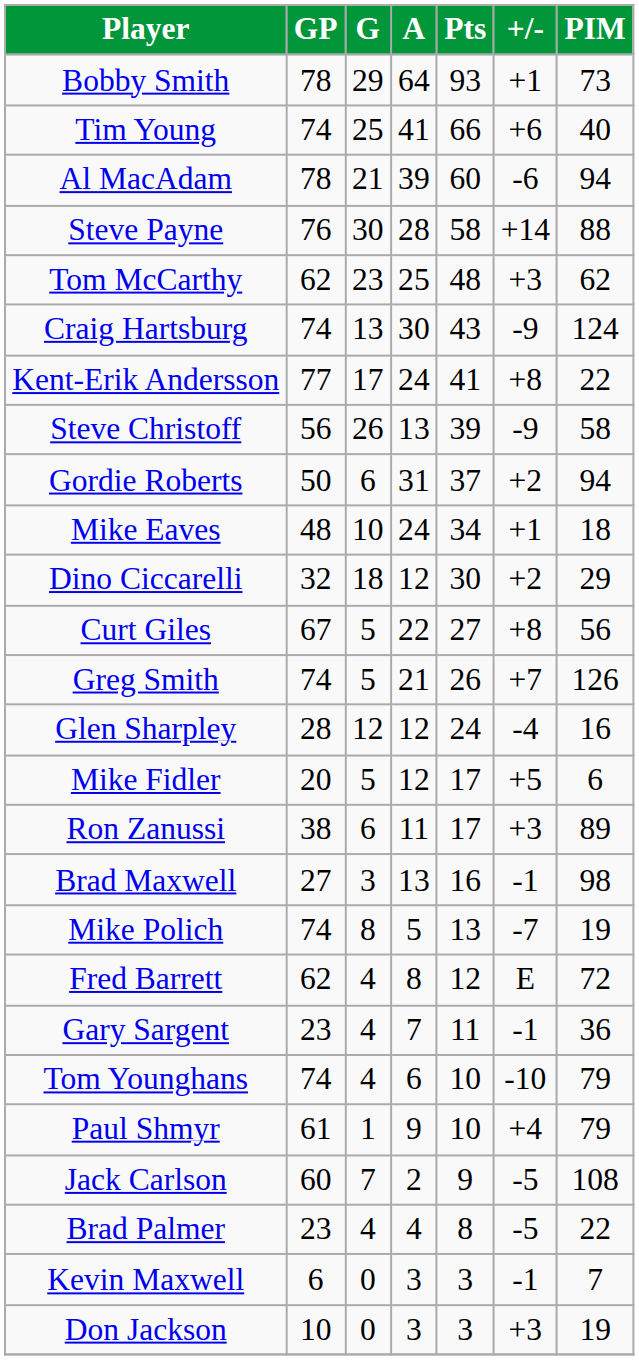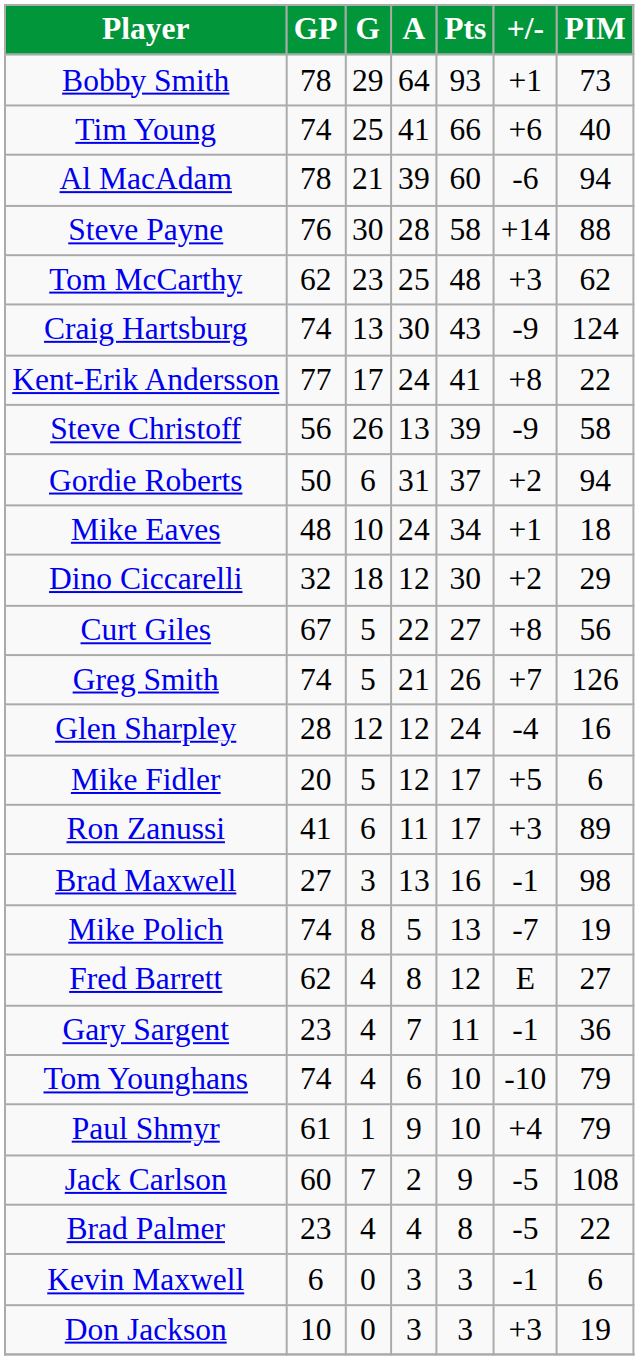(316, 829) 38 -> (316, 829) 41
(595, 979) 72 -> (595, 979) 27
(595, 1279) 7 -> (595, 1279) 6
